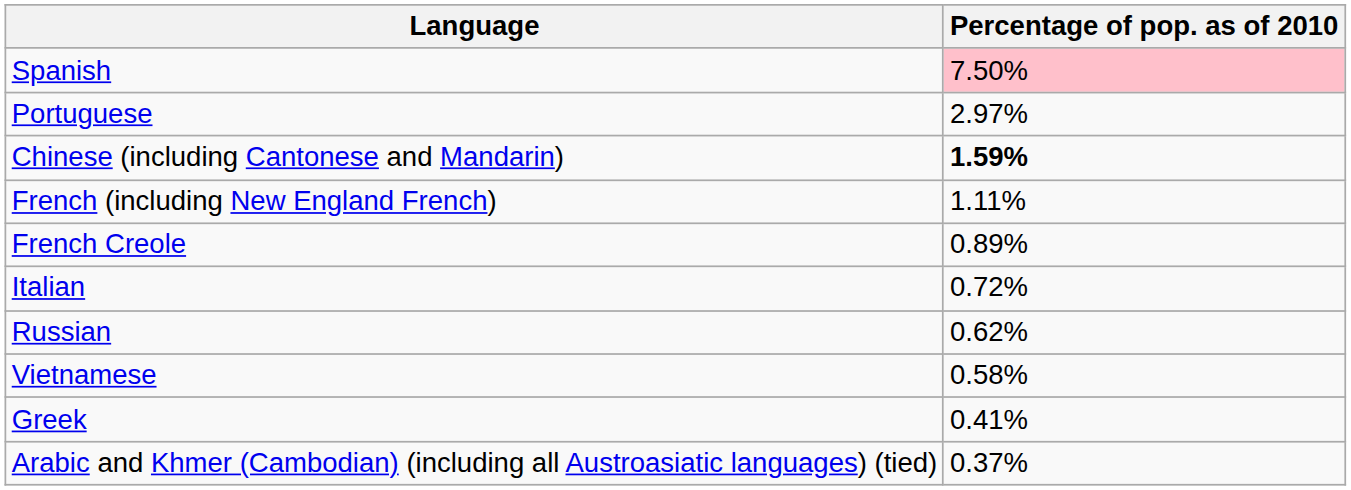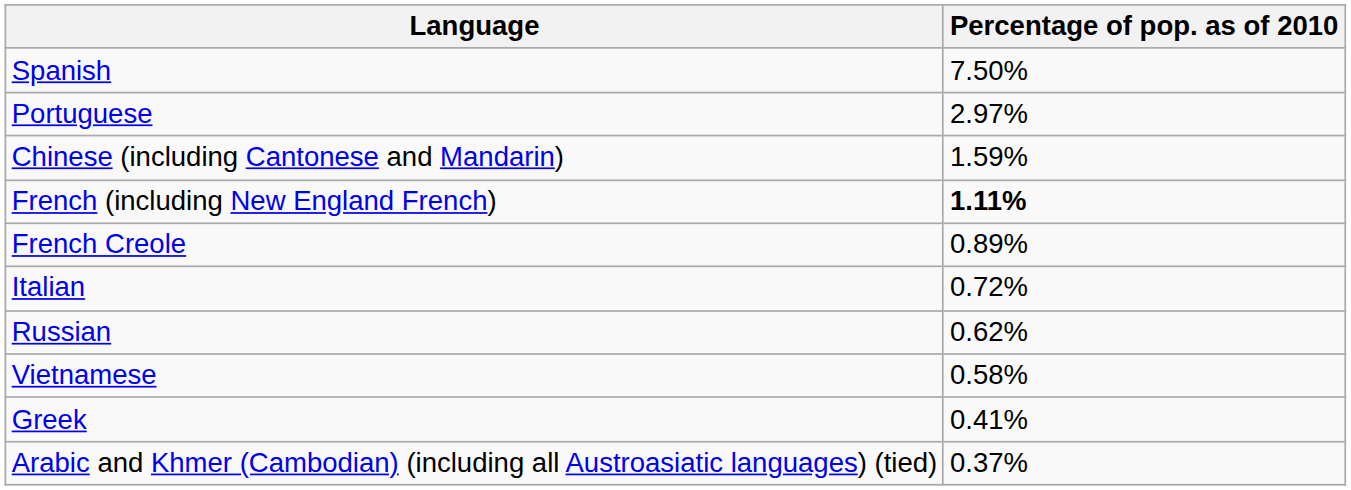(989, 69) pink background -> (989, 69) no background
(989, 157) bold -> (989, 157) normal
(988, 200) normal -> (988, 200) bold
